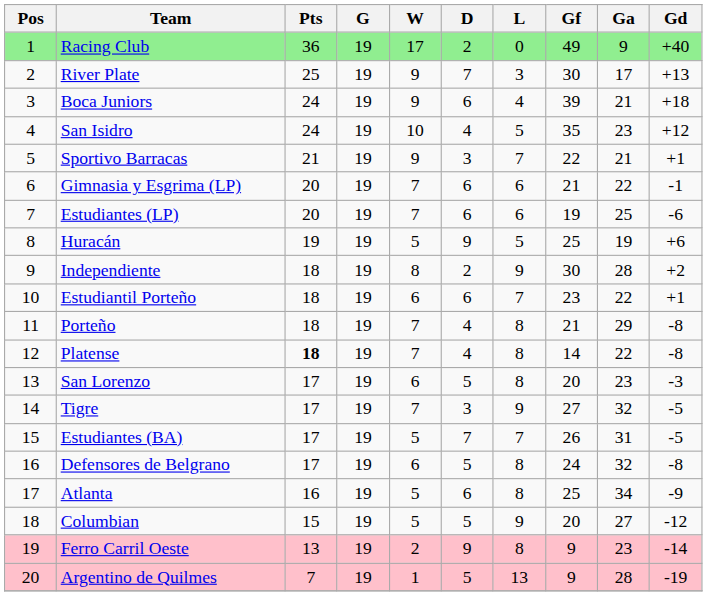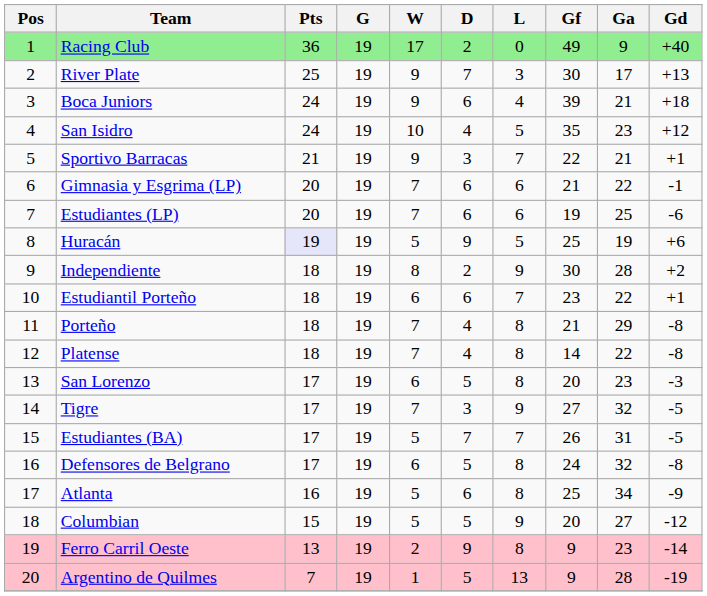(311, 241) no background -> (311, 241) lavender background
(311, 353) bold -> (311, 353) normal
